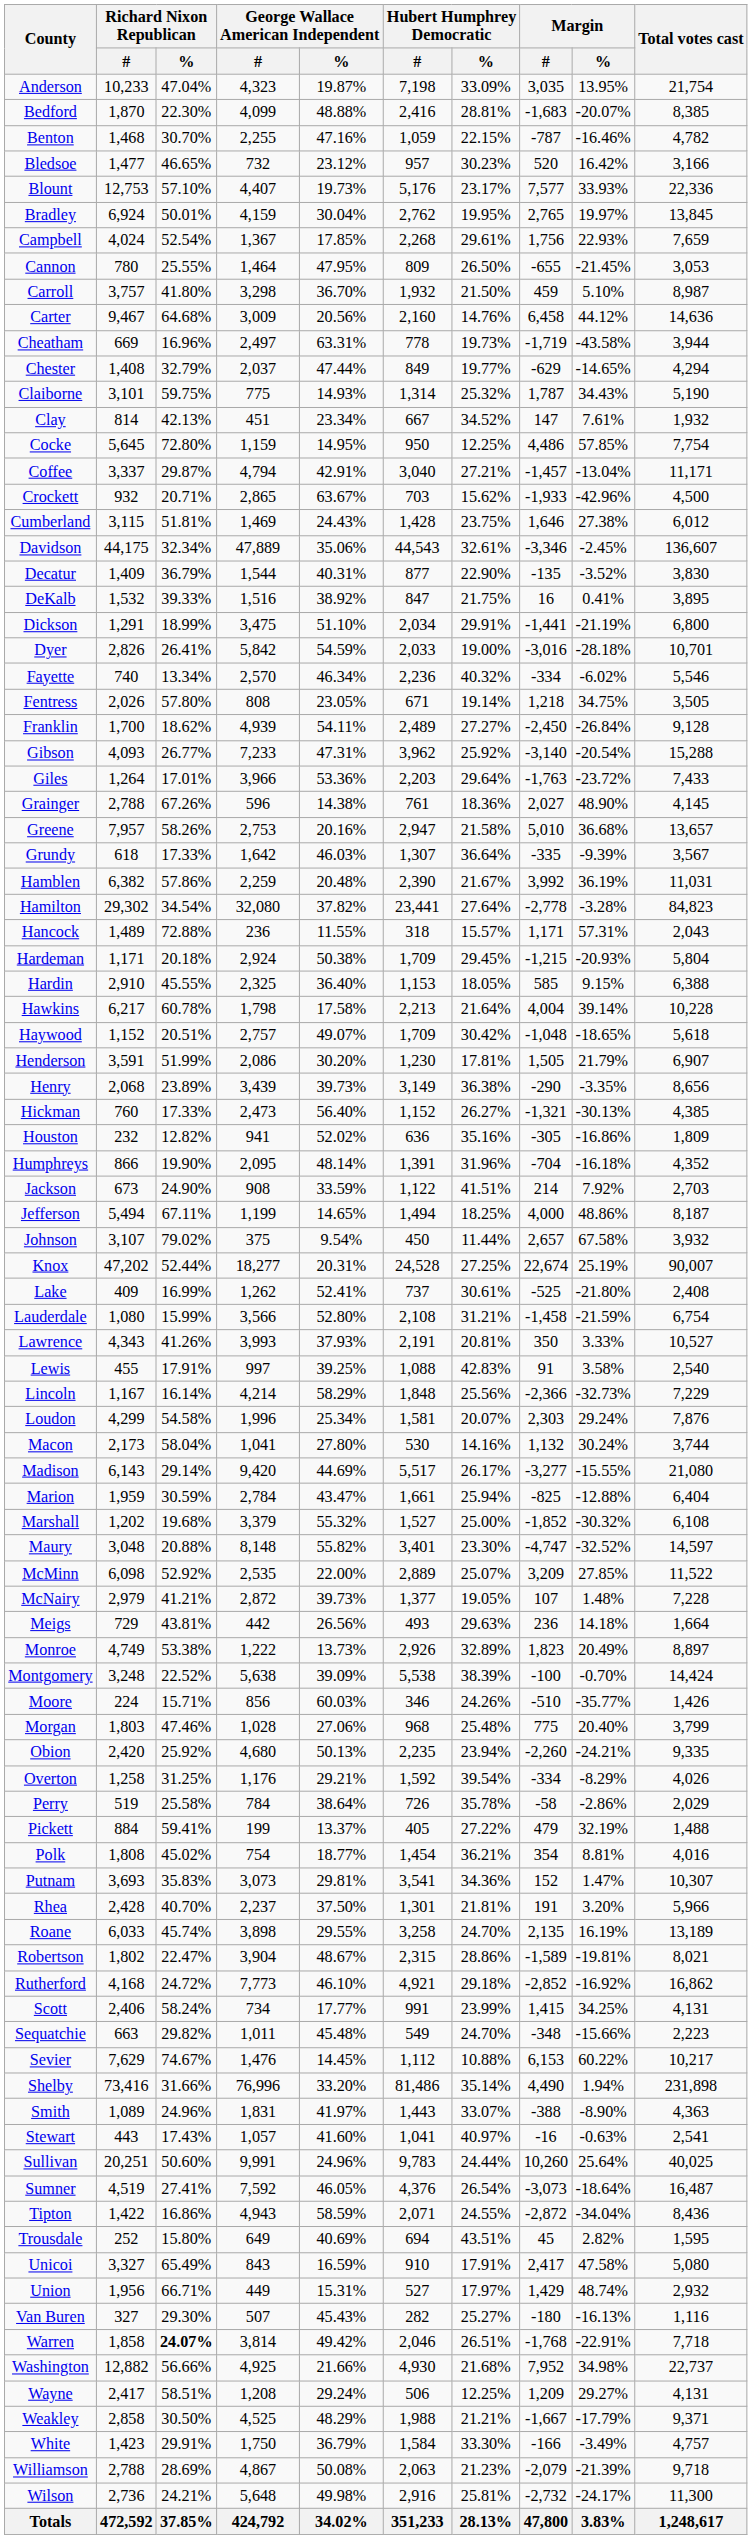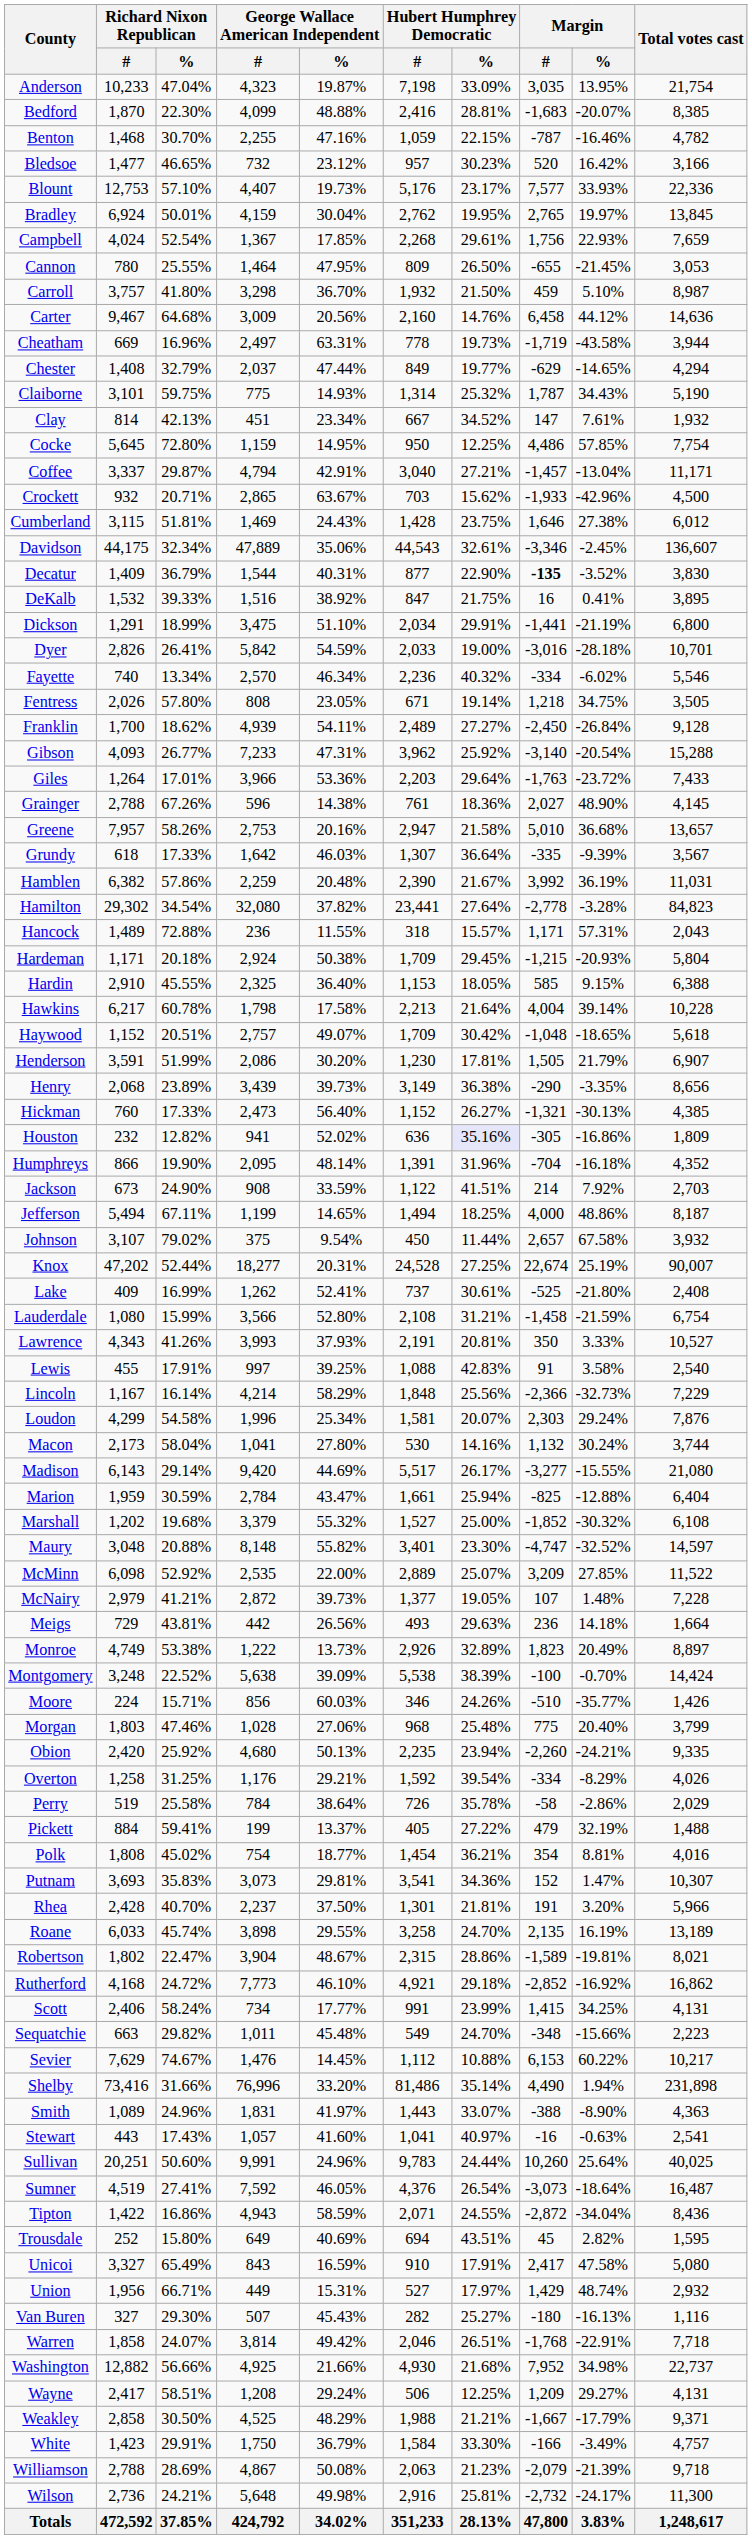(546, 573) normal -> (546, 573) bold
(486, 1137) no background -> (486, 1137) lavender background
(186, 2342) bold -> (186, 2342) normal
